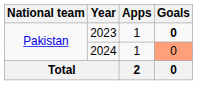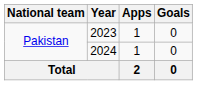(174, 32) bold -> (174, 32) normal
(174, 51) lightsalmon background -> (174, 51) no background
